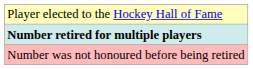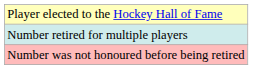(104, 34) bold -> (98, 34) normal
